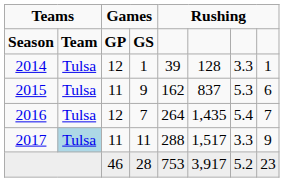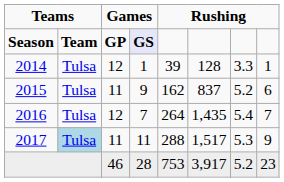(144, 41) no background -> (144, 41) lavender background
(243, 90) 5.3 -> (243, 90) 5.2
(243, 139) 3.3 -> (243, 139) 5.3
